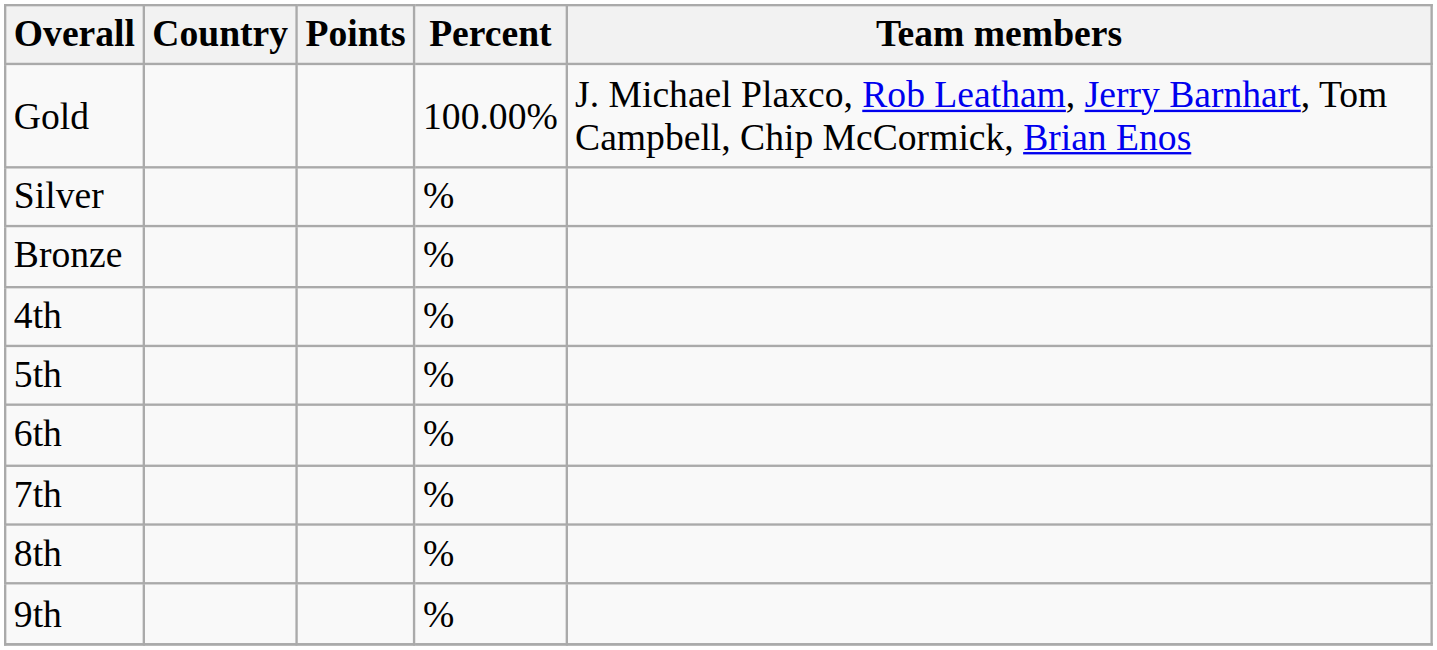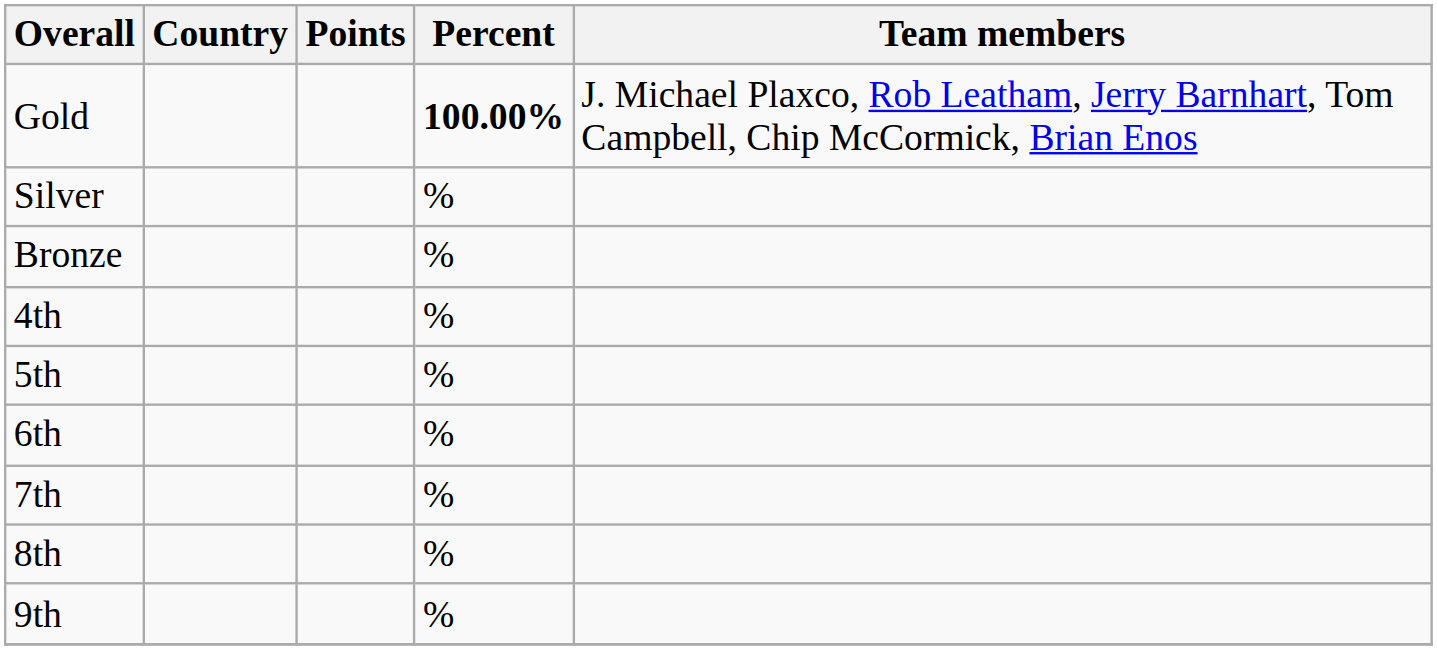(490, 115) normal -> (494, 115) bold
